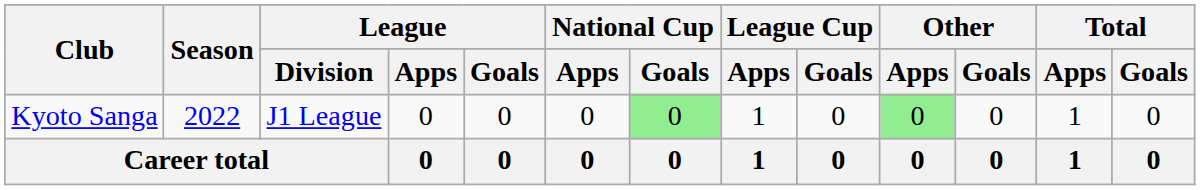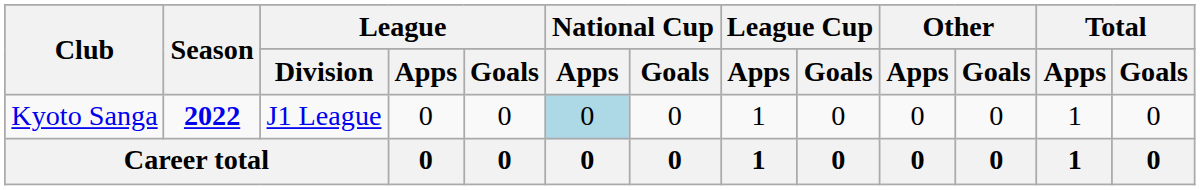(212, 116) normal -> (212, 116) bold
(587, 116) no background -> (587, 116) lightblue background
(675, 116) lightgreen background -> (675, 116) no background
(917, 116) lightgreen background -> (917, 116) no background
